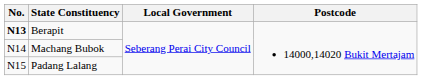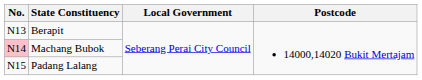(16, 30) bold -> (16, 30) normal
(16, 48) no background -> (16, 48) pink background
